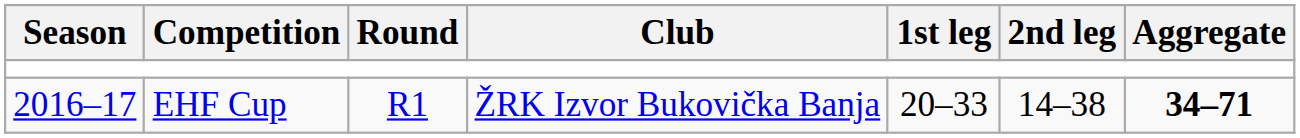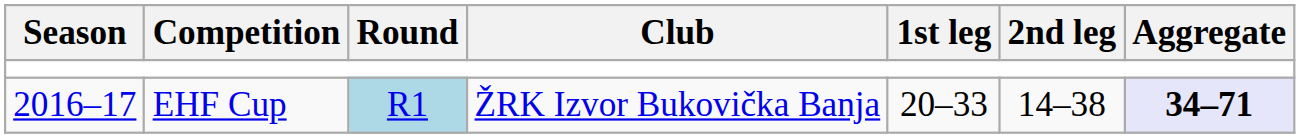(407, 104) no background -> (407, 104) lightblue background
(1209, 104) no background -> (1209, 104) lavender background
